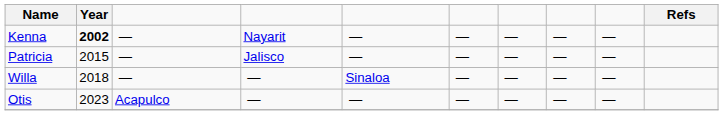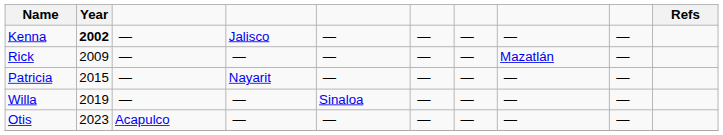(265, 36) Nayarit -> (249, 36) Jalisco
+ row: (21, 57)
(264, 57) Jalisco -> (250, 78) Nayarit
(94, 78) 2018 -> (94, 99) 2019
